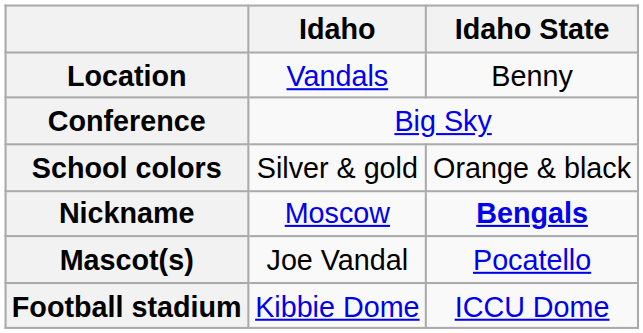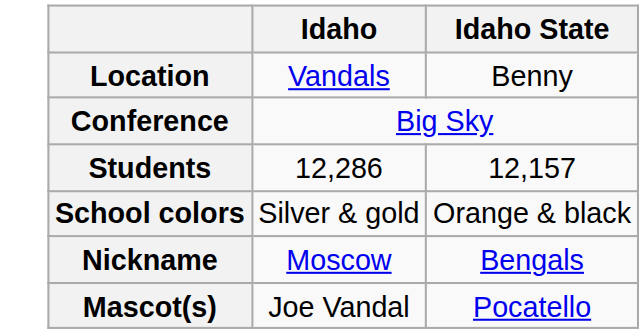+ row: (150, 167)
(532, 213) bold -> (532, 260) normal
- row: (127, 306)
